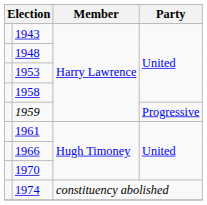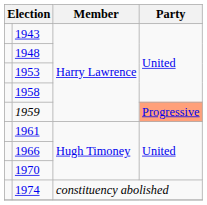(171, 111) no background -> (171, 111) lightsalmon background
